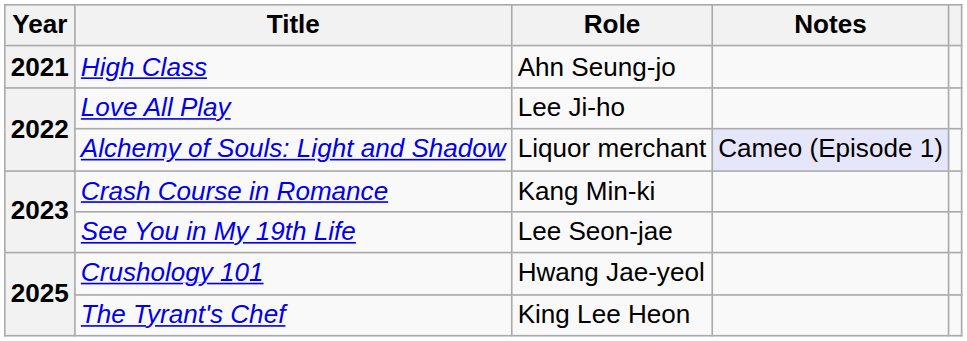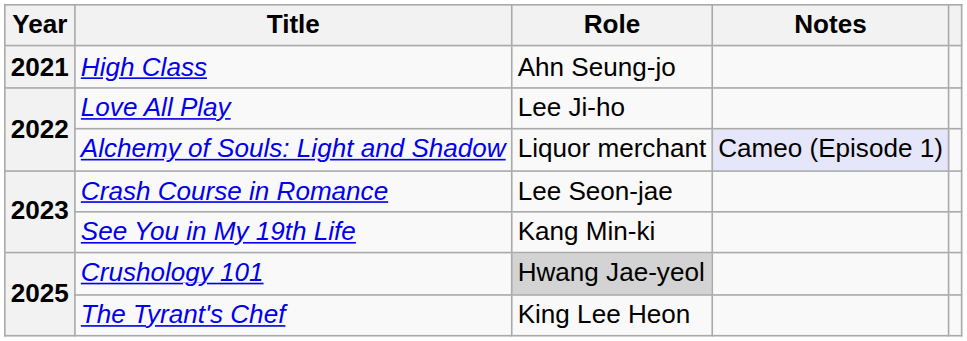(587, 190) Kang Min-ki -> (595, 190) Lee Seon-jae
(595, 231) Lee Seon-jae -> (587, 231) Kang Min-ki
(611, 273) no background -> (611, 273) lightgrey background
